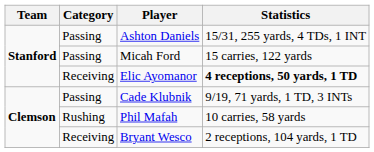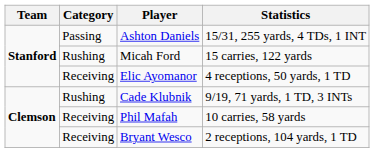(82, 56) Passing -> (84, 56) Rushing
(281, 76) bold -> (278, 76) normal
(82, 96) Passing -> (84, 96) Rushing
(84, 116) Rushing -> (88, 116) Receiving
